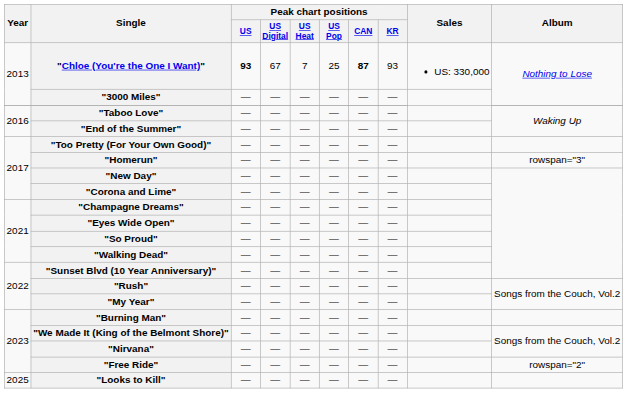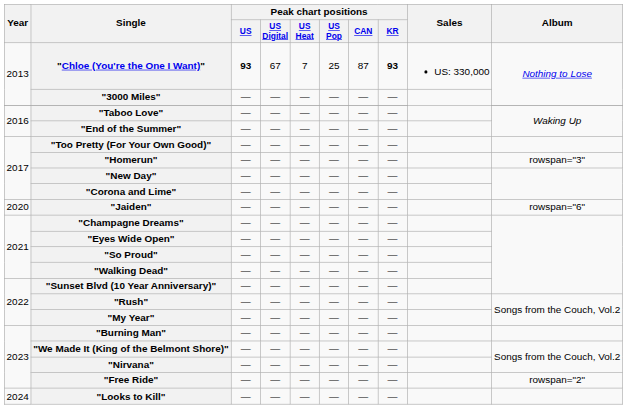(363, 66) bold -> (363, 66) normal
(393, 66) normal -> (393, 66) bold
+ row: (131, 207)
(18, 380) 2025 -> (18, 396) 2024
